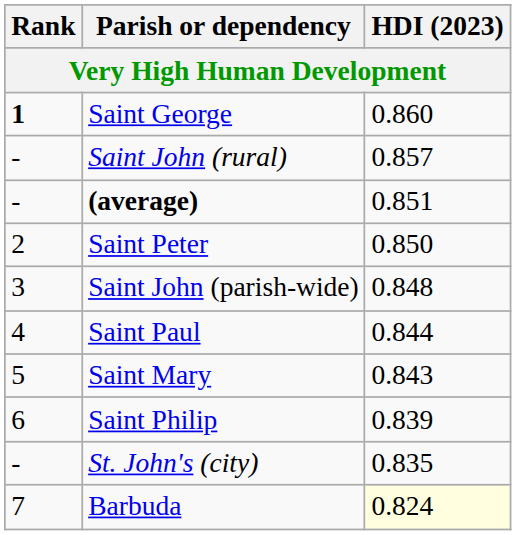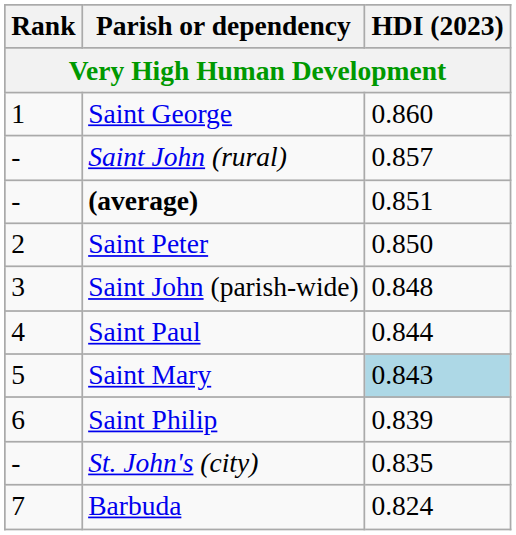(18, 113) bold -> (18, 113) normal
(402, 375) no background -> (402, 375) lightblue background
(402, 506) lightyellow background -> (402, 506) no background
